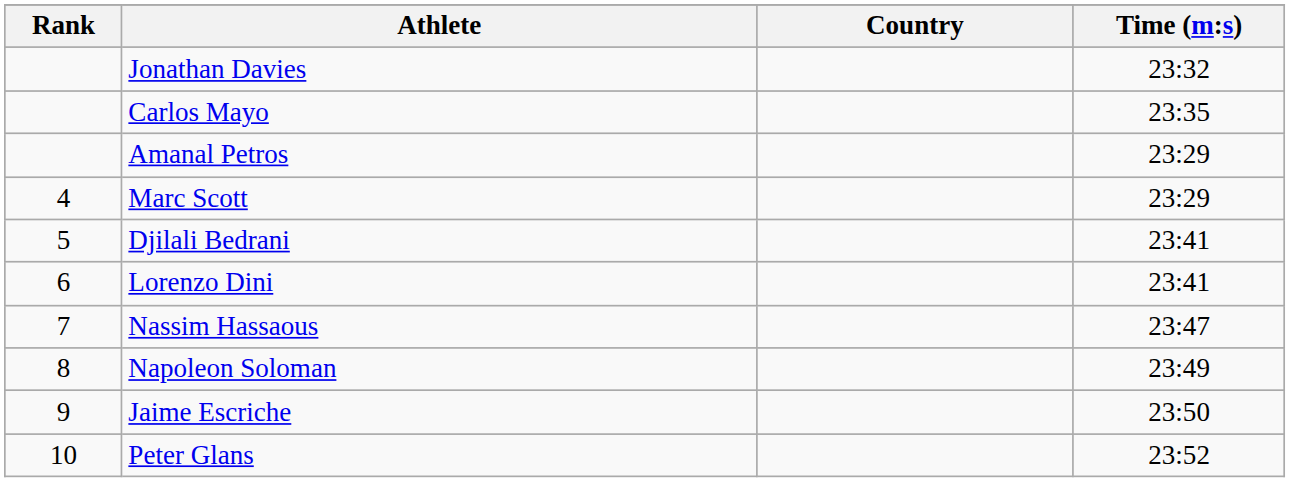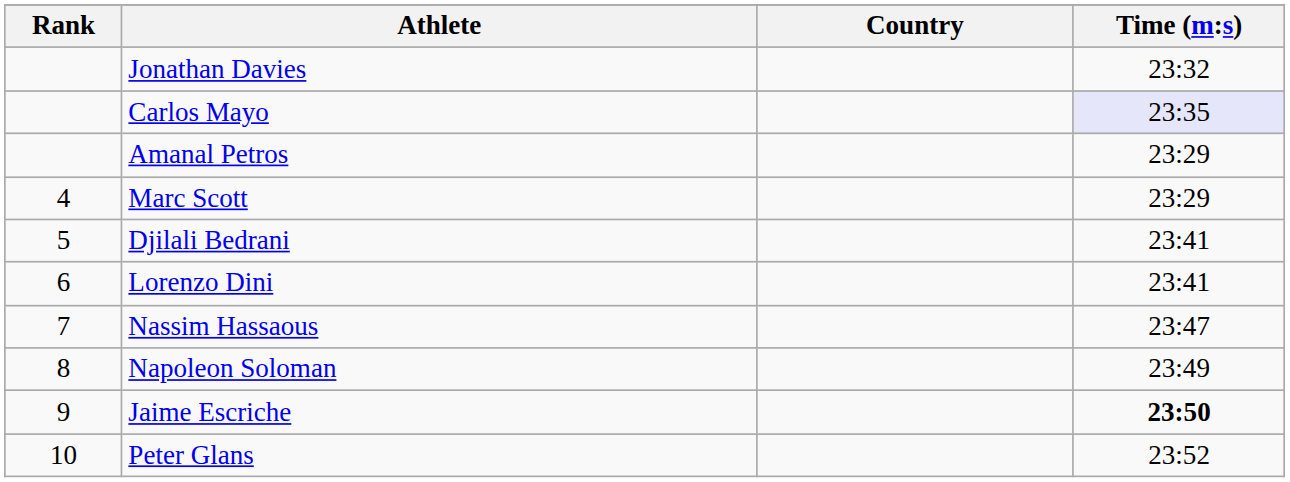(1179, 111) no background -> (1179, 111) lavender background
(1179, 411) normal -> (1179, 411) bold
